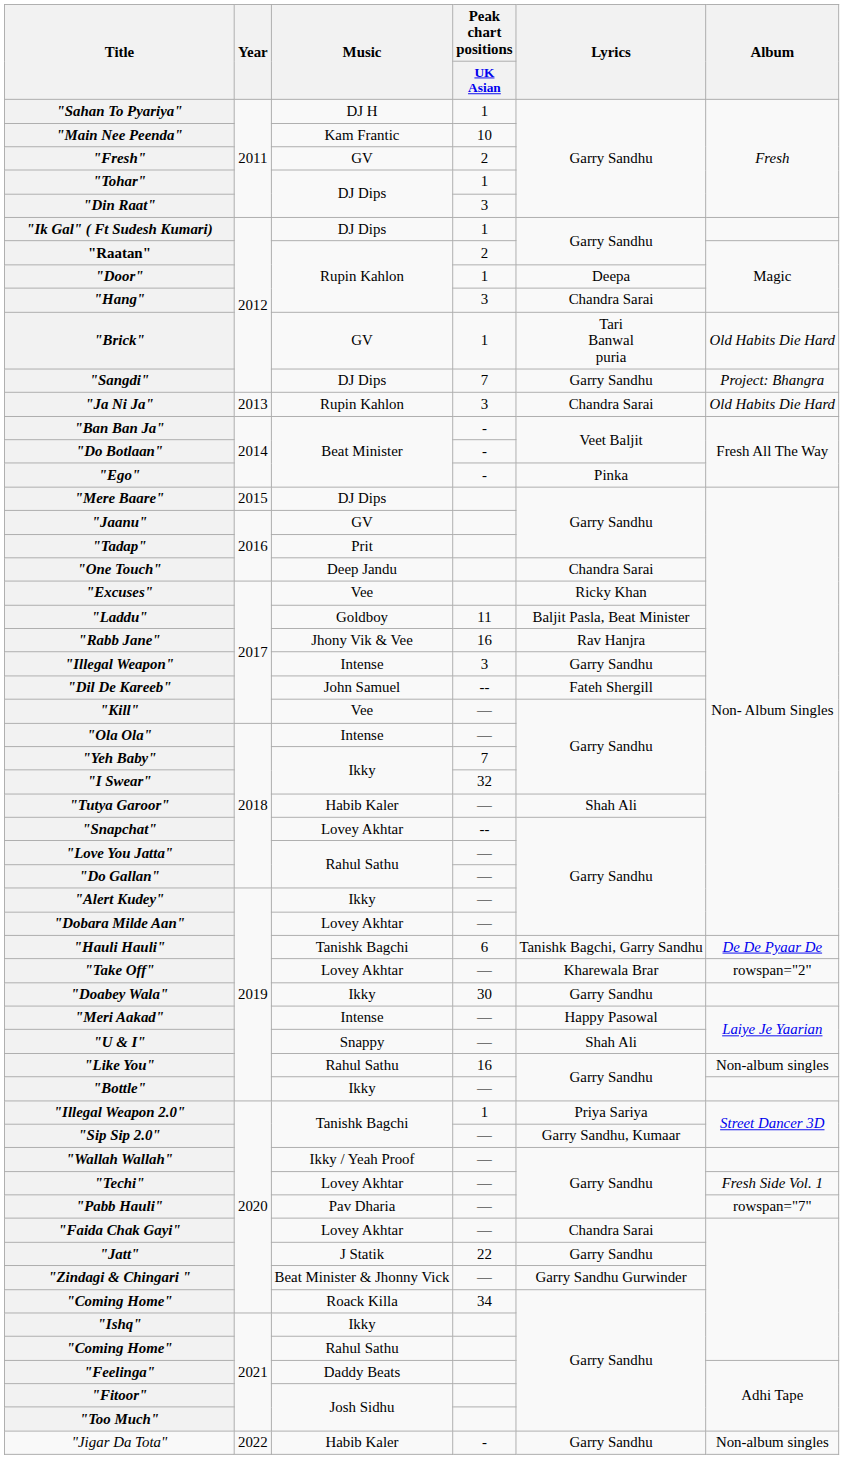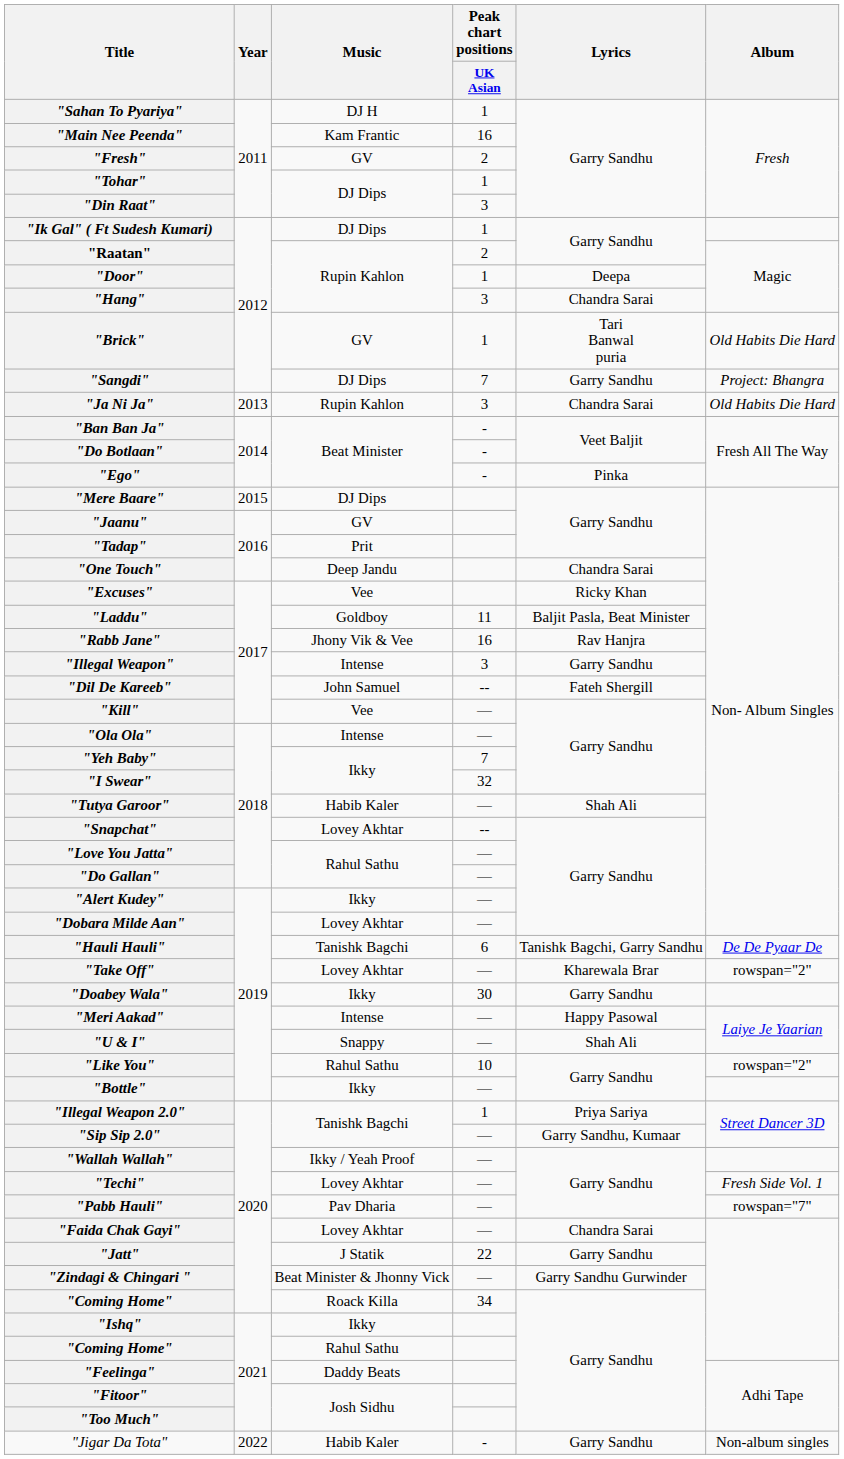(484, 134) 10 -> (484, 134) 16
(484, 1065) 16 -> (484, 1065) 10
(772, 1065) Non-album singles -> (772, 1065) rowspan="2"
